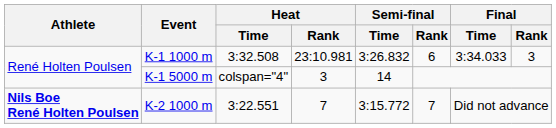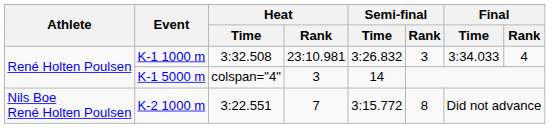(432, 56) 6 -> (424, 56) 3
(531, 56) 3 -> (524, 56) 4
(73, 105) bold -> (69, 105) normal
(432, 105) 7 -> (424, 105) 8
